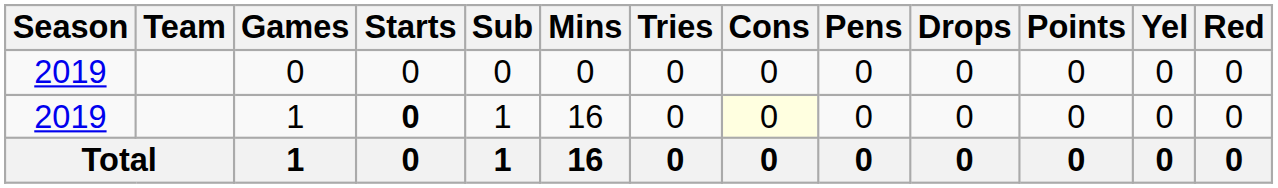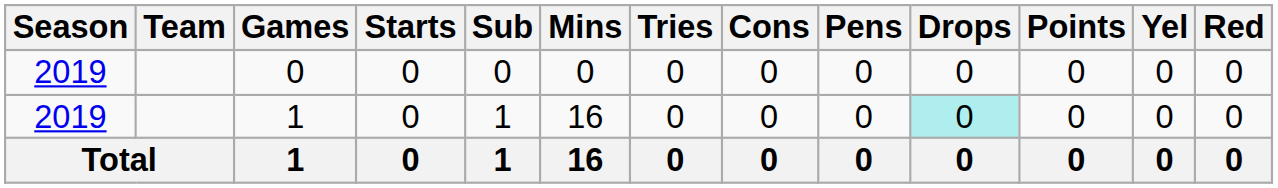(411, 116) bold -> (411, 116) normal
(769, 116) lightyellow background -> (769, 116) no background
(965, 116) no background -> (965, 116) paleturquoise background
